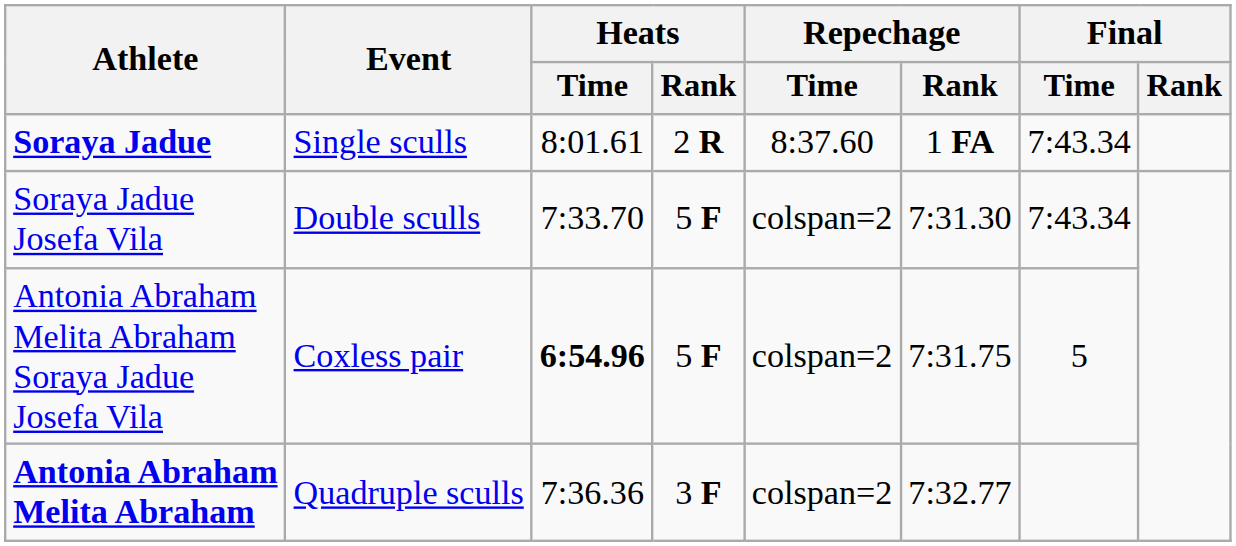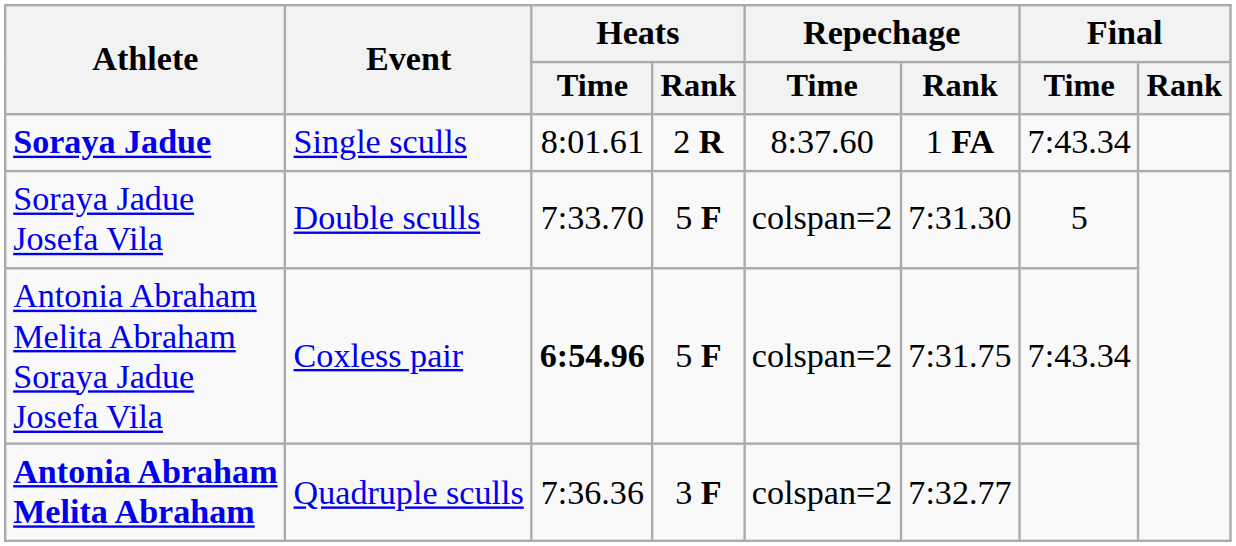(1079, 219) 7:43.34 -> (1079, 219) 5
(1079, 355) 5 -> (1079, 355) 7:43.34
